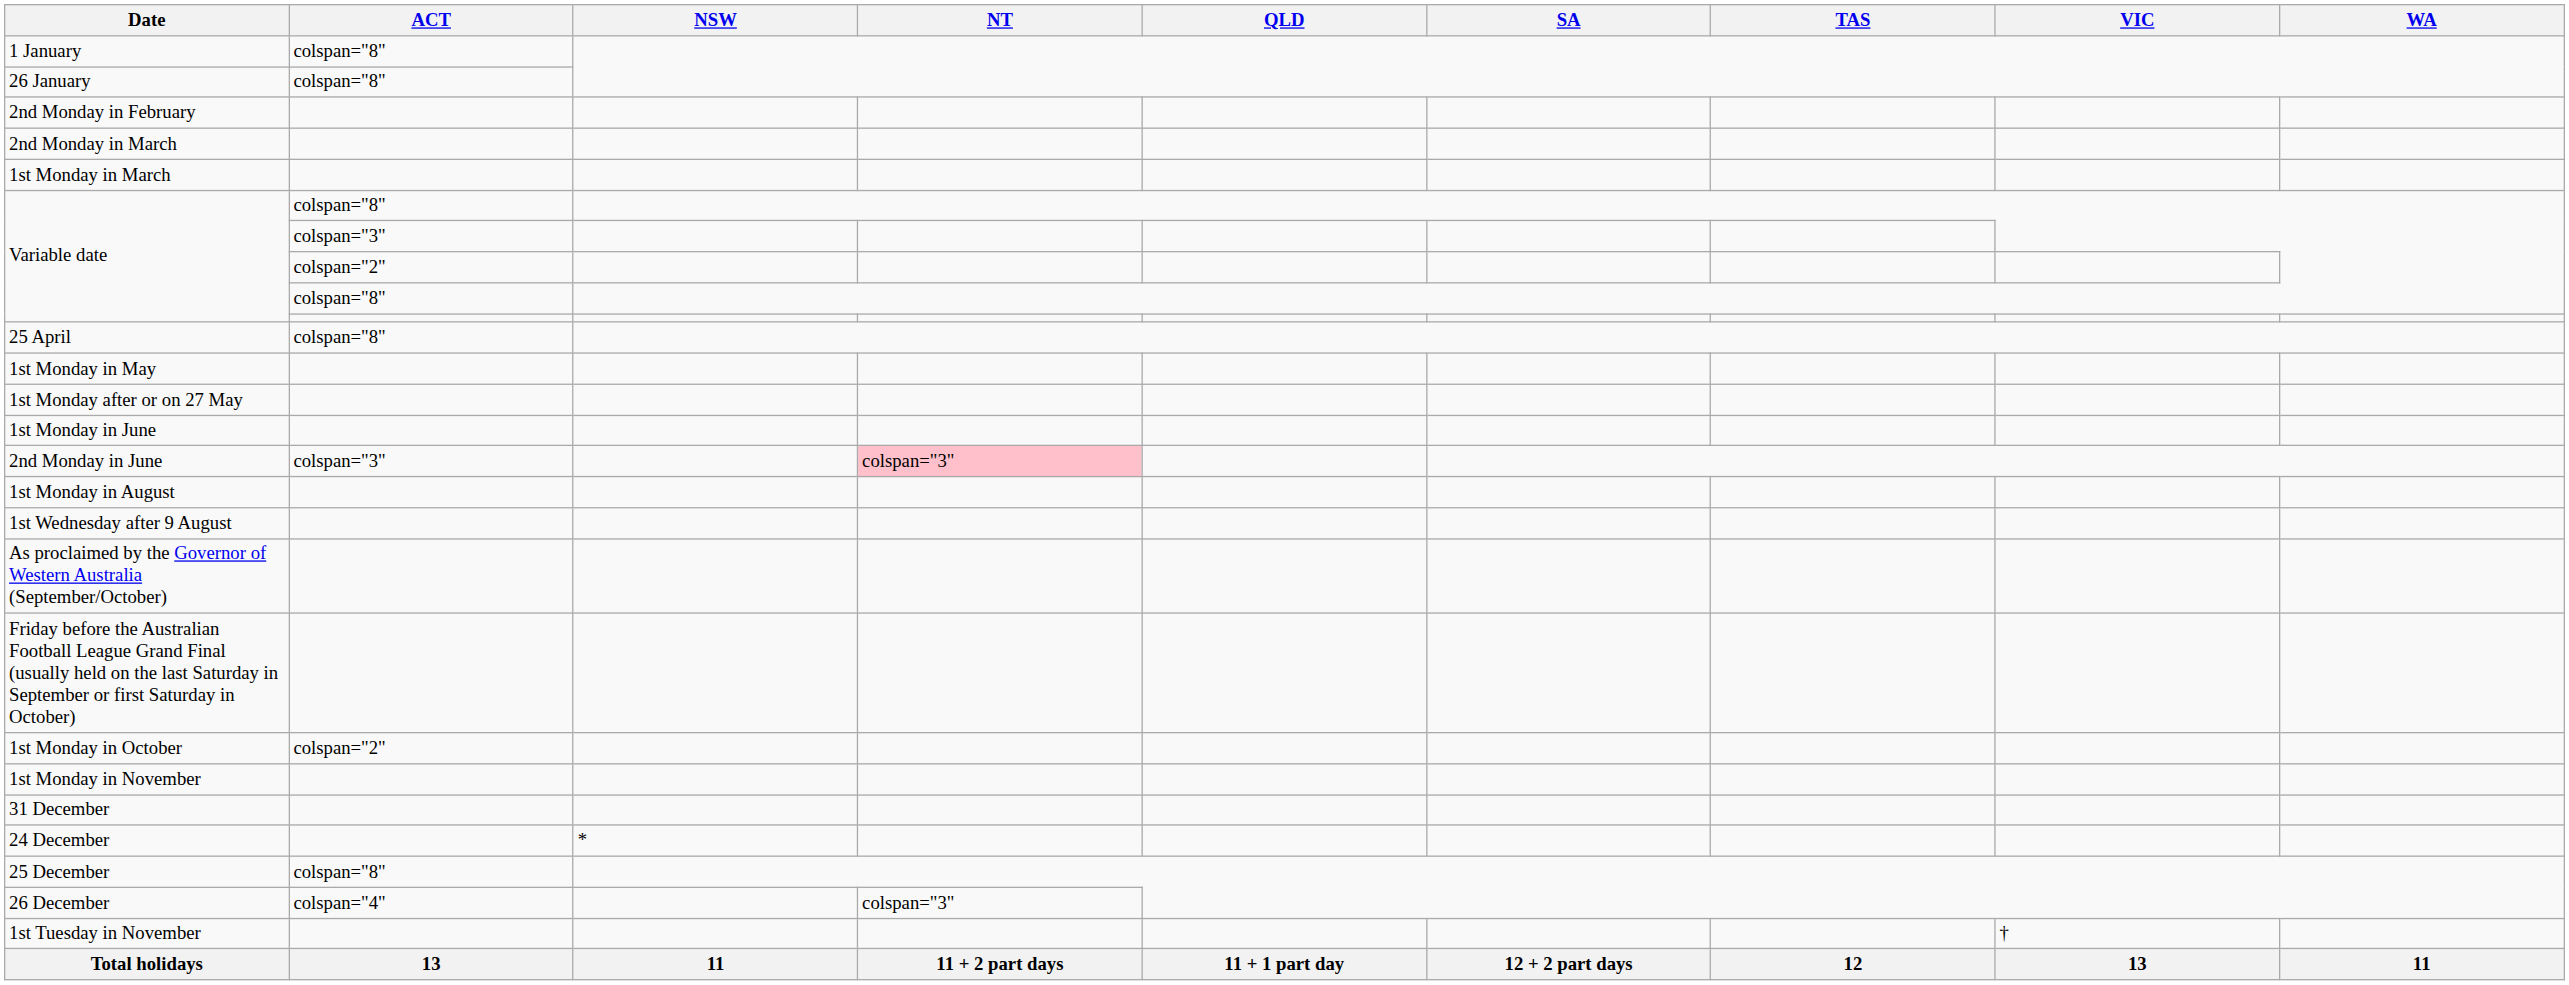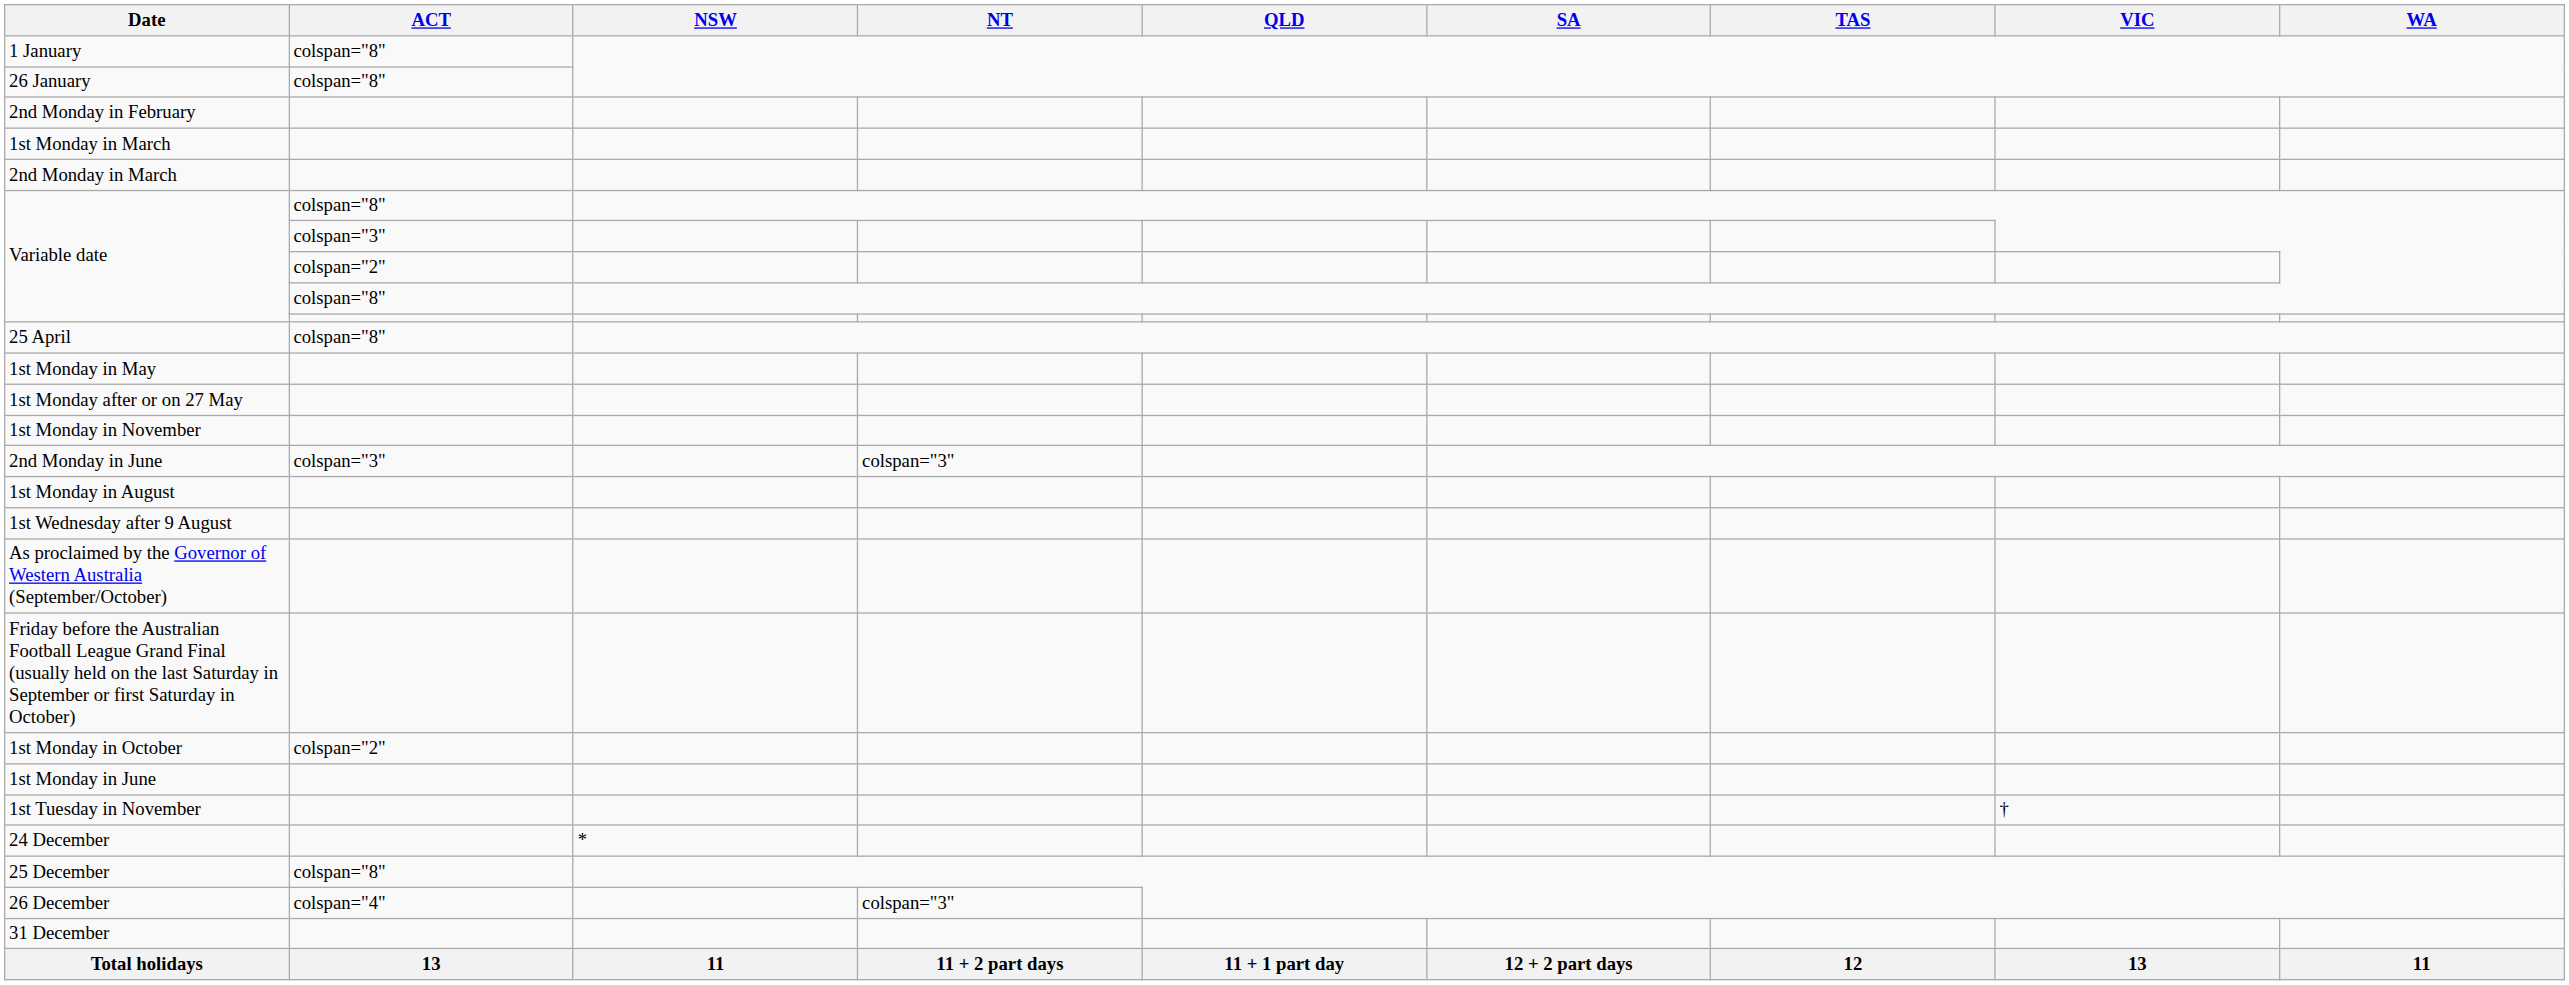rows swapped: (90, 174) <-> (93, 143)
rows swapped: (83, 430) <-> (105, 779)
(908, 461) pink background -> (908, 461) no background
rows swapped: (105, 933) <-> (59, 810)
